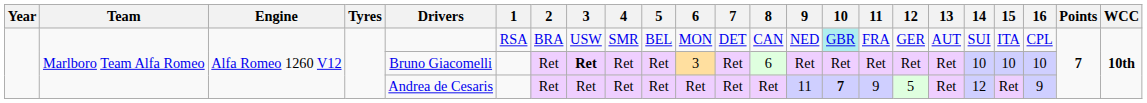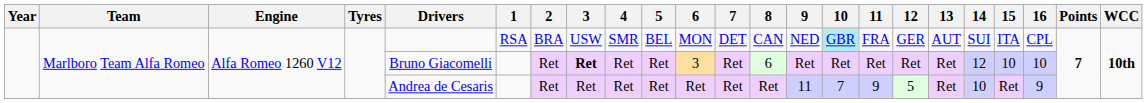(979, 63) 10 -> (979, 63) 12
(841, 87) bold -> (841, 87) normal
(979, 87) 12 -> (979, 87) 10
